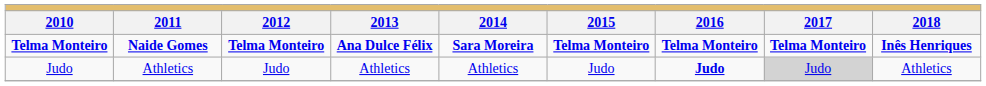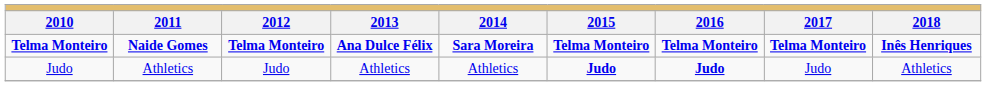(601, 68) normal -> (601, 68) bold
(818, 68) lightgrey background -> (818, 68) no background
